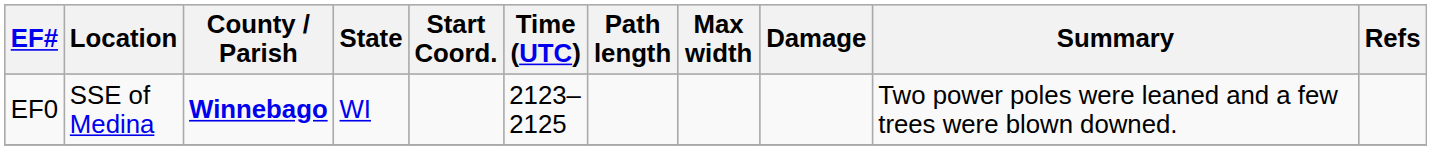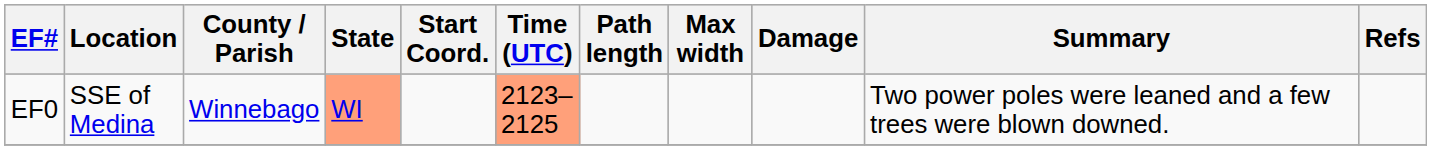(258, 109) bold -> (254, 109) normal
(355, 109) no background -> (347, 109) lightsalmon background
(545, 109) no background -> (537, 109) lightsalmon background
